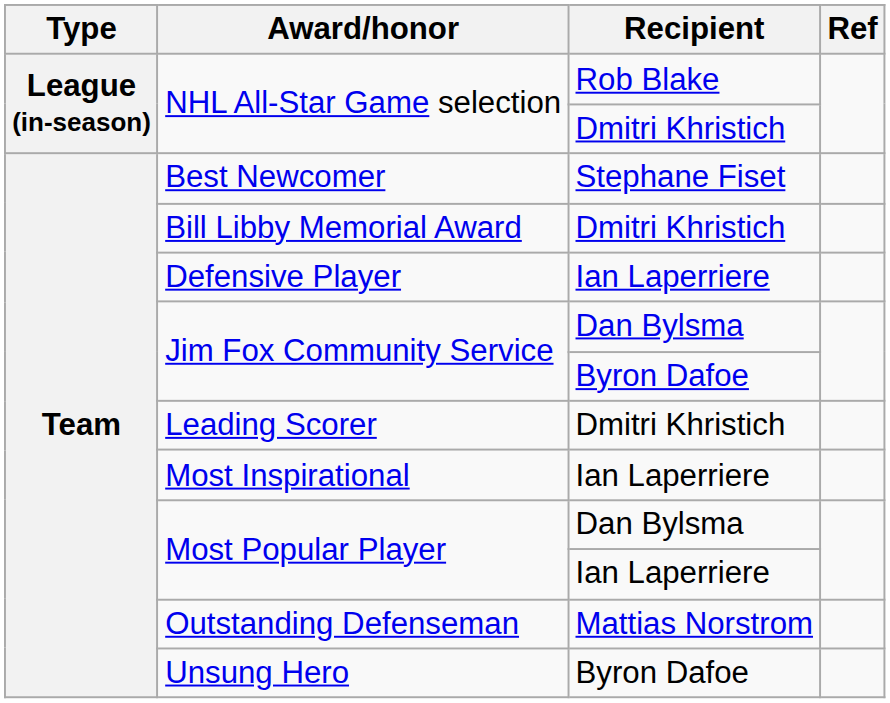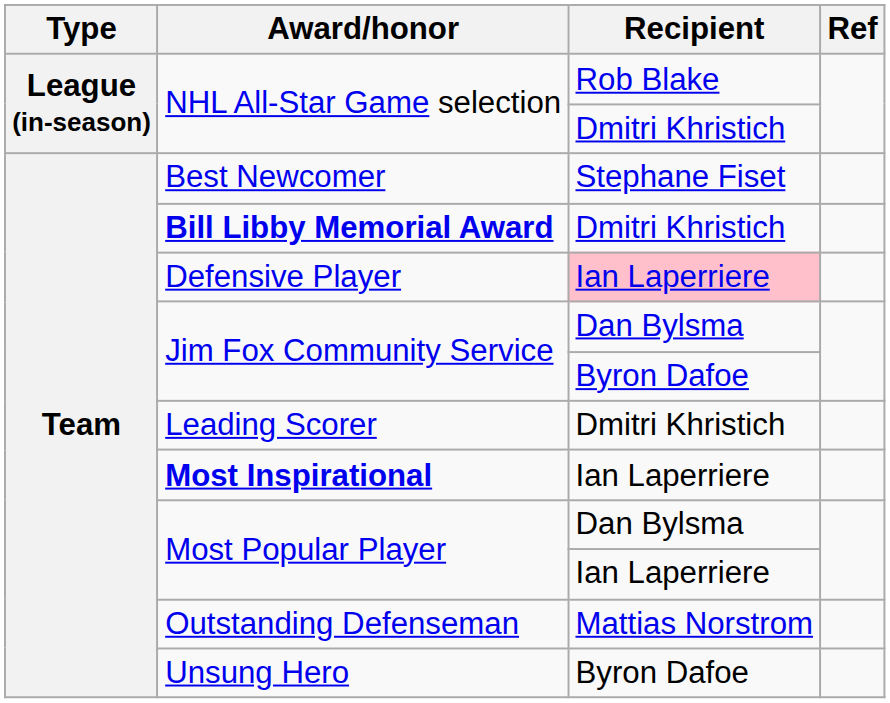(343, 227) normal -> (359, 227) bold
(673, 276) no background -> (673, 276) pink background
(287, 474) normal -> (299, 474) bold
